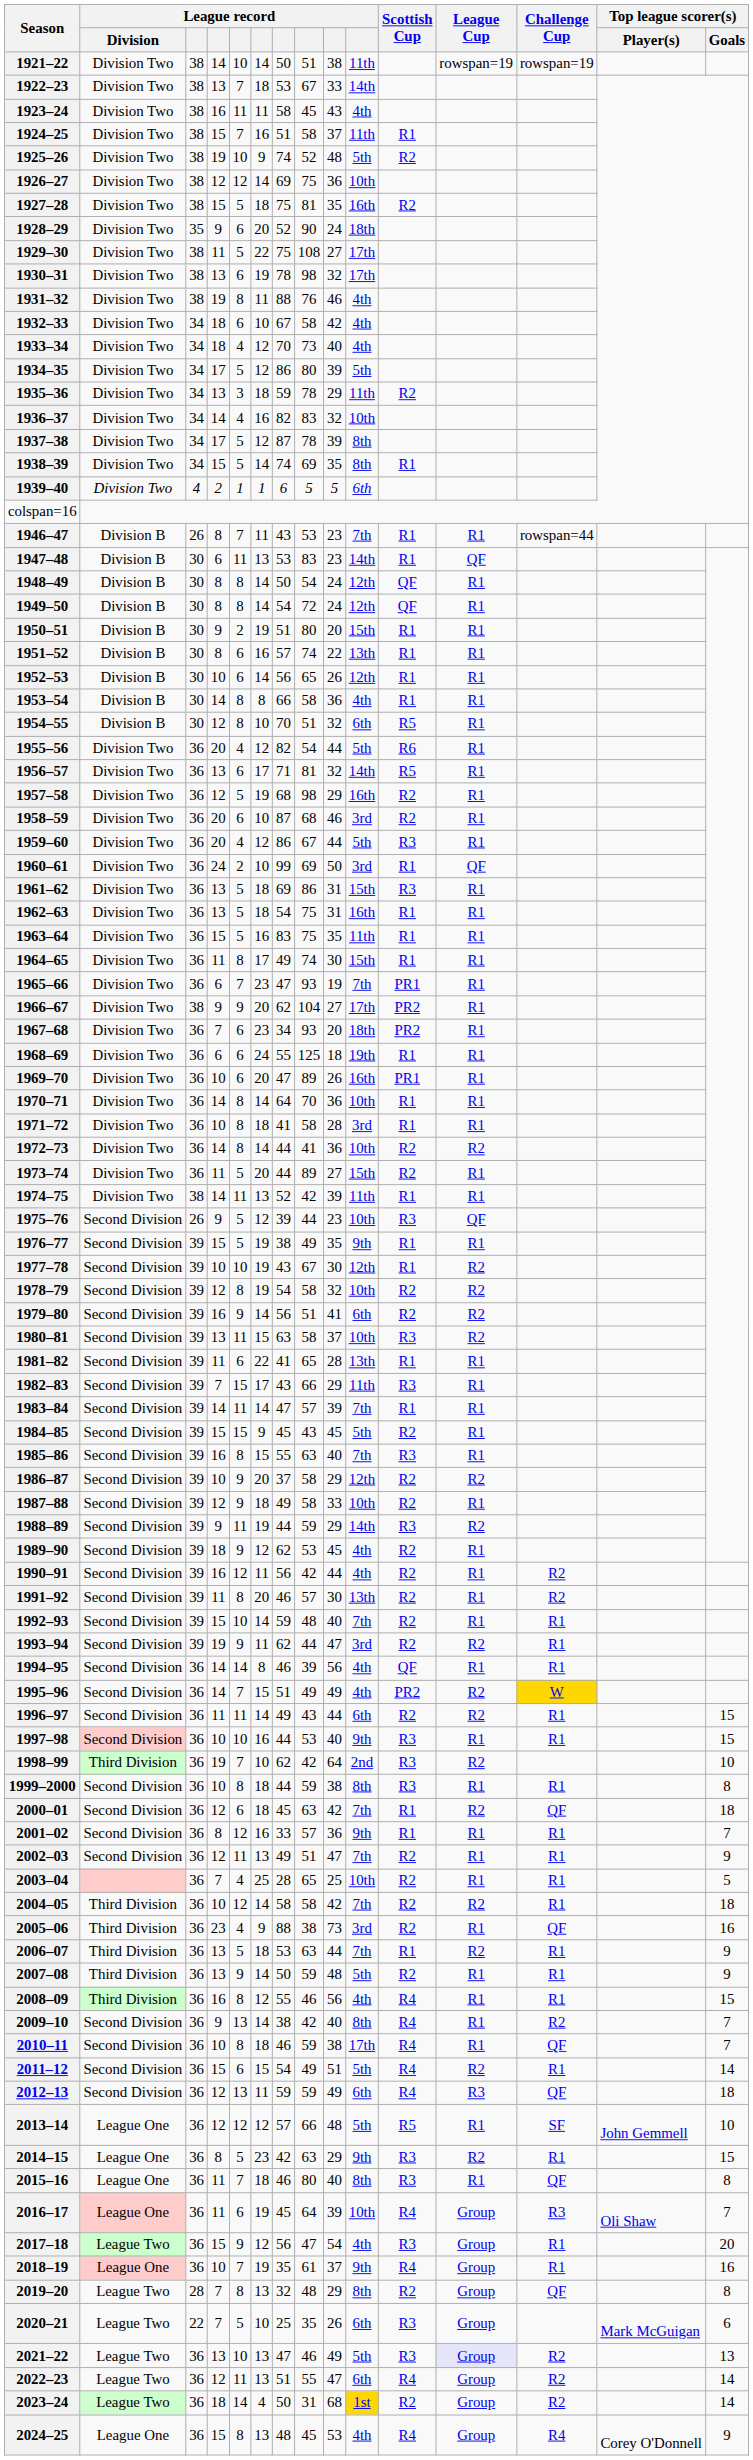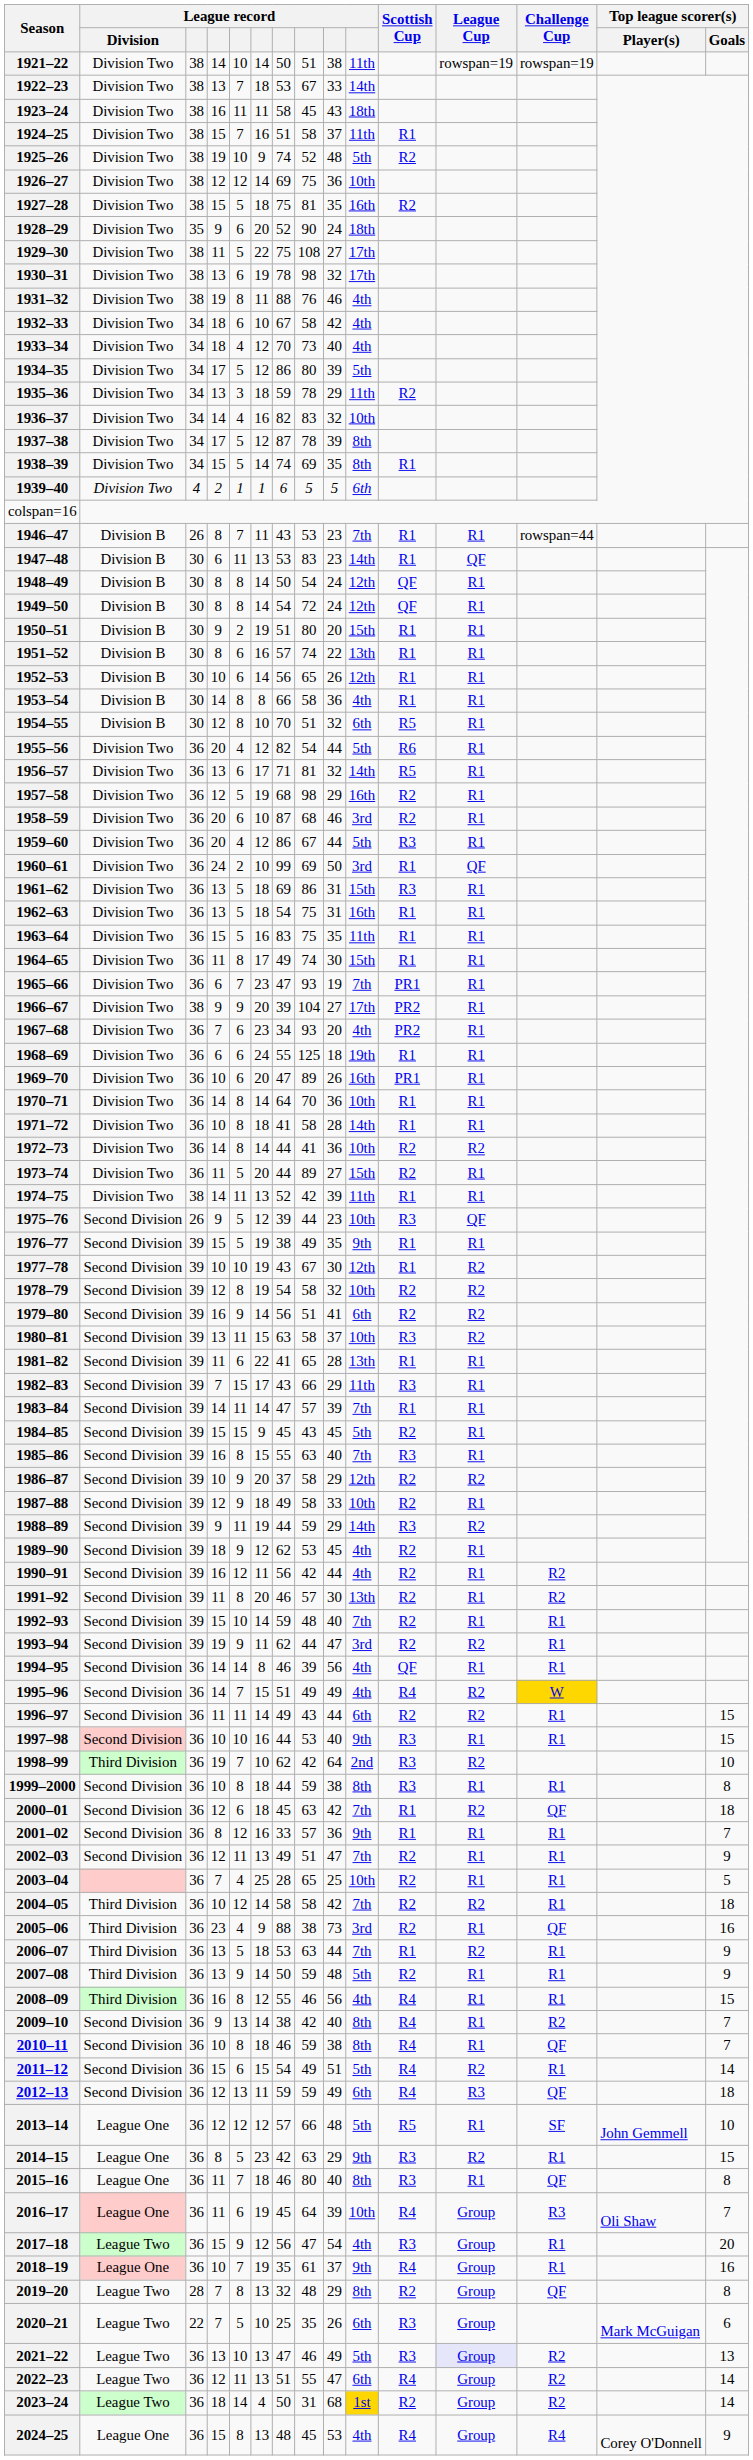(362, 110) 4th -> (362, 110) 18th
(284, 1007) 62 -> (284, 1007) 39
(362, 1031) 18th -> (362, 1031) 4th
(362, 1125) 3rd -> (362, 1125) 14th
(407, 1691) PR2 -> (407, 1691) R4
(362, 2045) 17th -> (362, 2045) 8th
